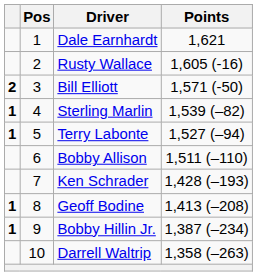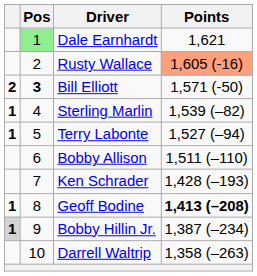(37, 40) no background -> (37, 40) lightgreen background
(207, 64) no background -> (207, 64) lightsalmon background
(37, 87) normal -> (37, 87) bold
(207, 205) normal -> (207, 205) bold
(12, 229) no background -> (12, 229) lightgrey background
